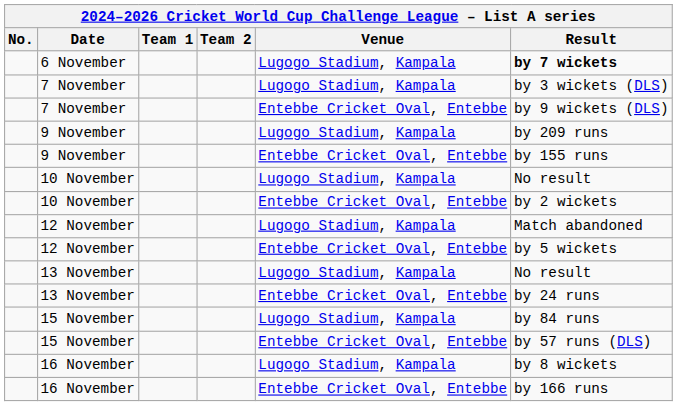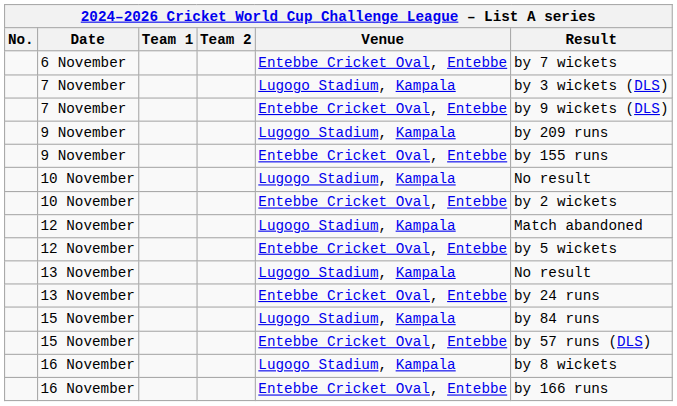(357, 63) Lugogo Stadium, Kampala -> (383, 63) Entebbe Cricket Oval, Entebbe
(565, 63) bold -> (565, 63) normal
